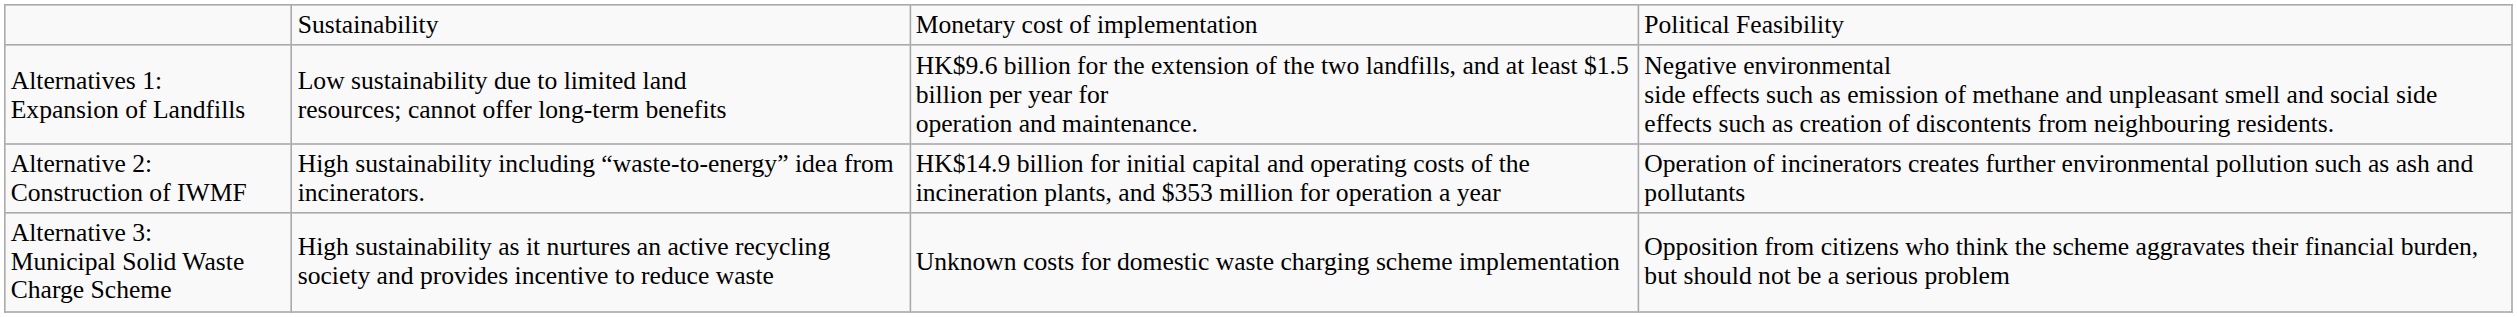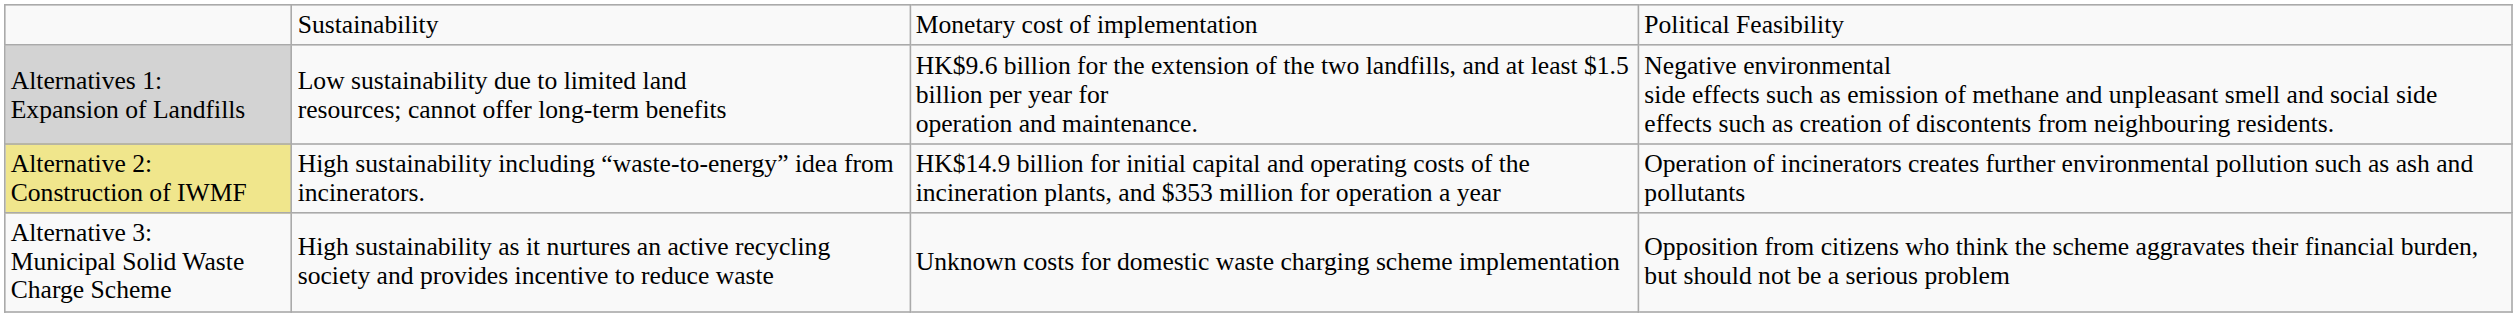(128, 94) no background -> (128, 94) lightgrey background
(129, 178) no background -> (129, 178) khaki background
